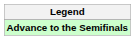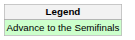(67, 27) bold -> (63, 27) normal
